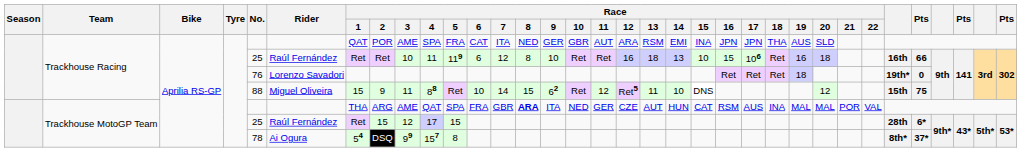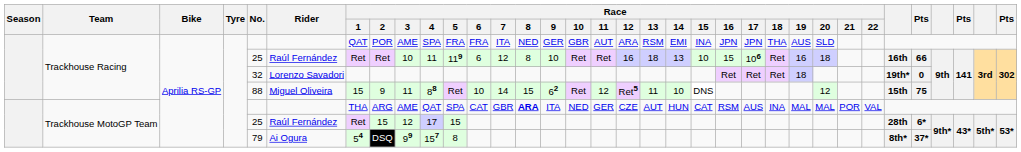(479, 41) CAT -> (479, 41) FRA
(257, 74) 76 -> (257, 74) 32
(479, 106) FRA -> (479, 106) CAT
(257, 138) 78 -> (257, 138) 79
